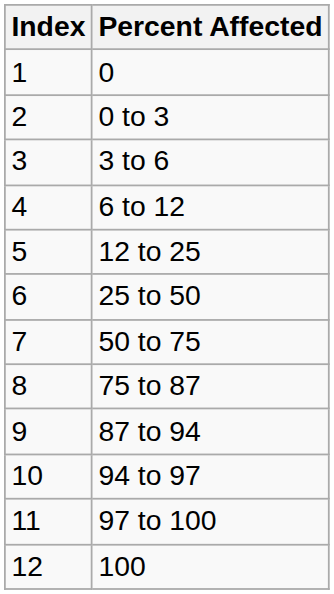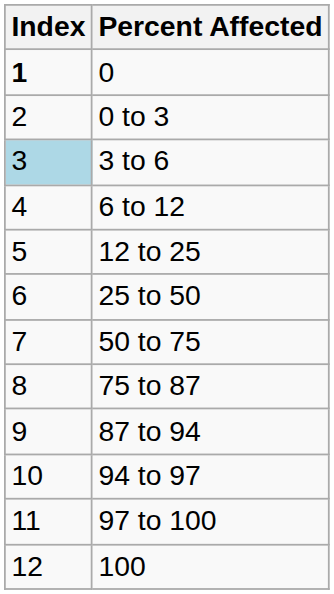(19, 71) normal -> (19, 71) bold
(19, 161) no background -> (19, 161) lightblue background
